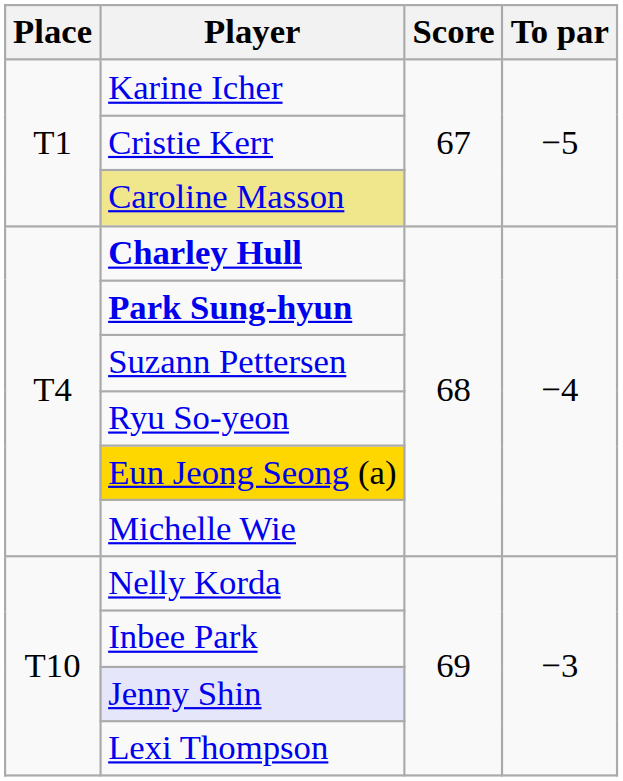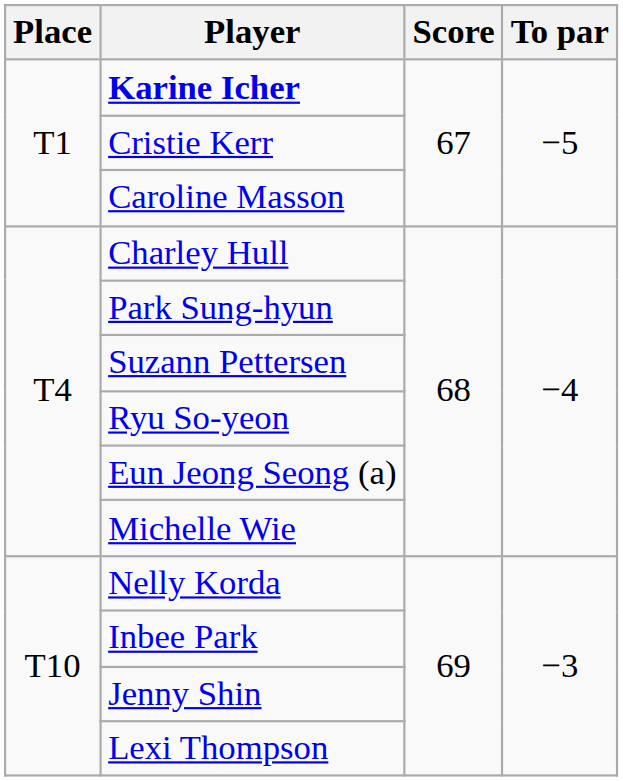(195, 87) normal -> (204, 87) bold
(226, 197) khaki background -> (226, 197) no background
(205, 252) bold -> (198, 252) normal
(230, 307) bold -> (220, 307) normal
(252, 472) gold background -> (252, 472) no background
(185, 692) lavender background -> (185, 692) no background
